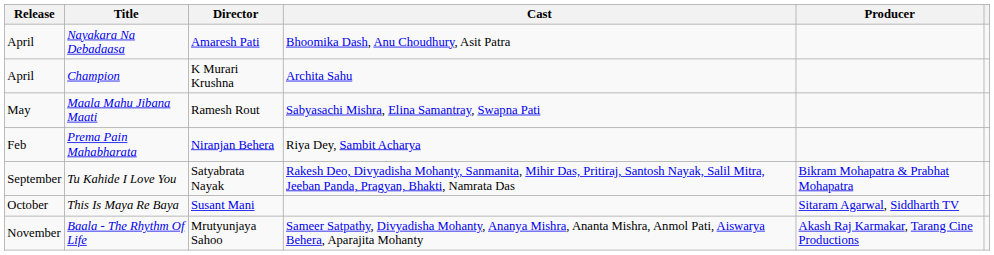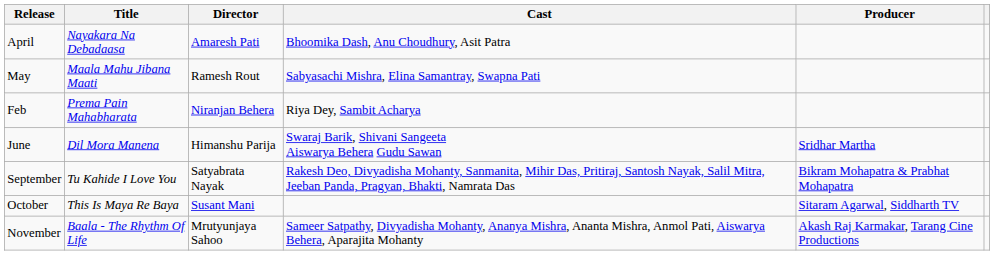- row: (94, 75)
+ row: (113, 144)
